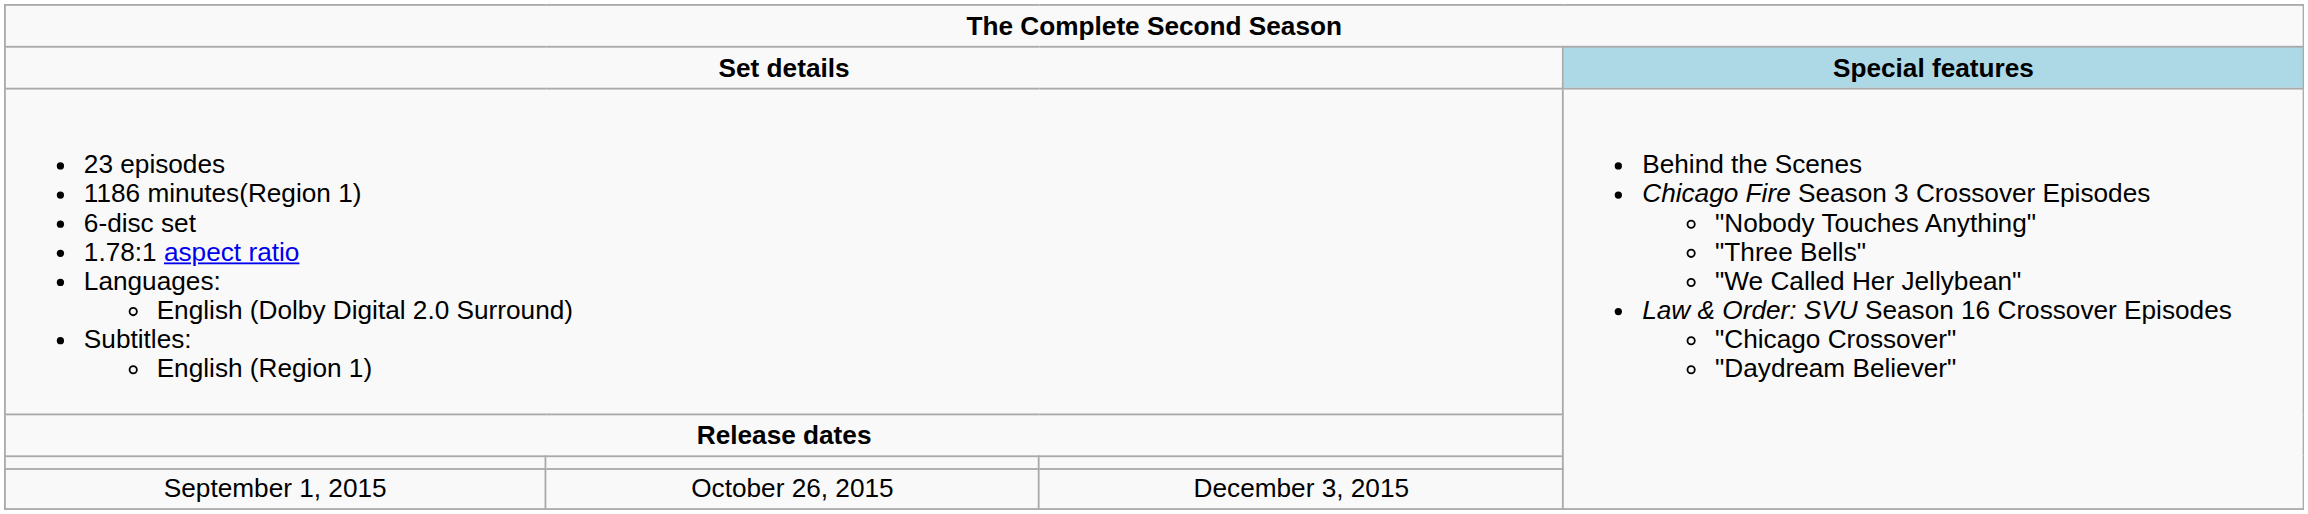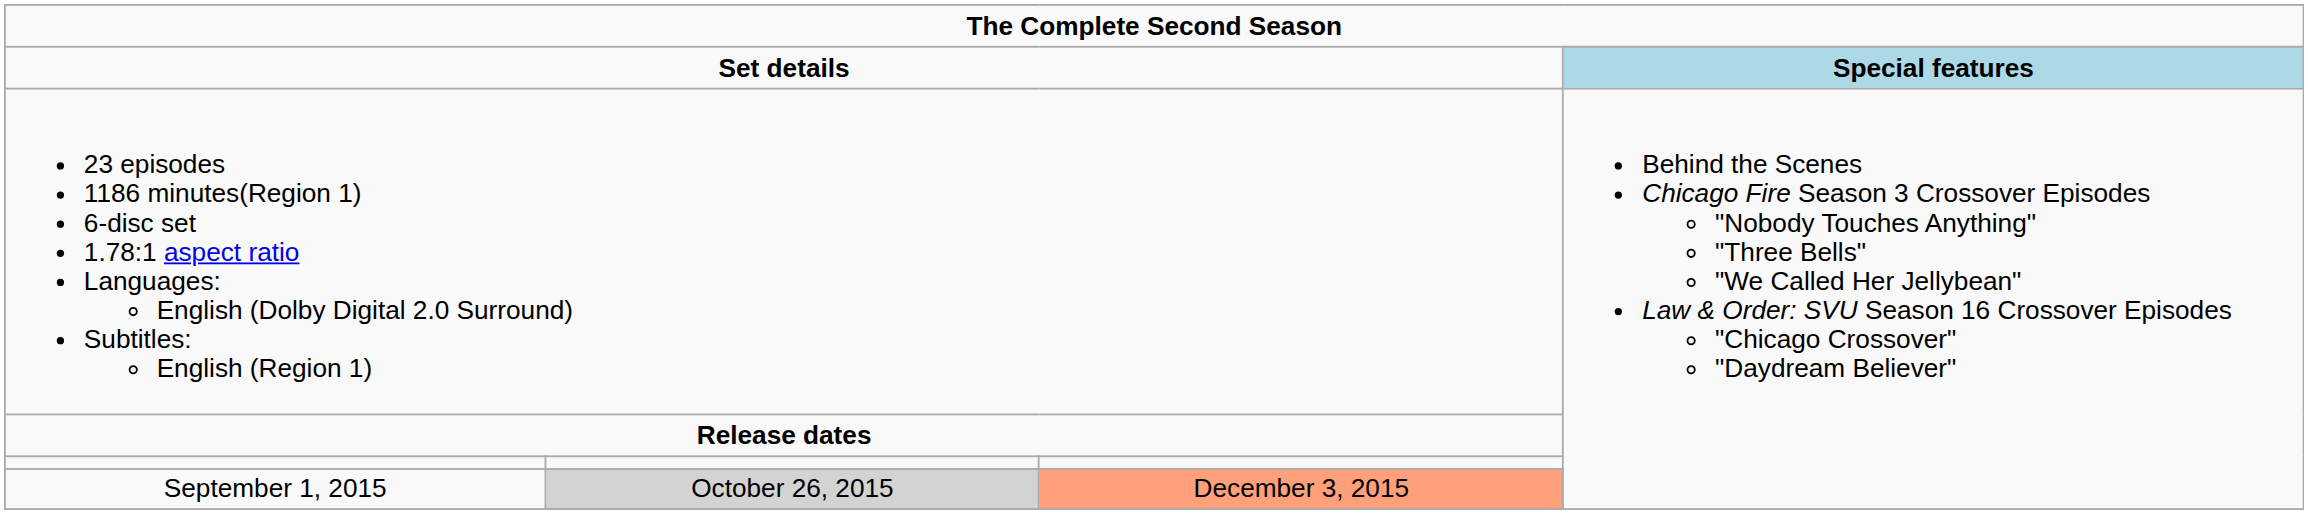(792, 489) no background -> (792, 489) lightgrey background
(1301, 489) no background -> (1301, 489) lightsalmon background
